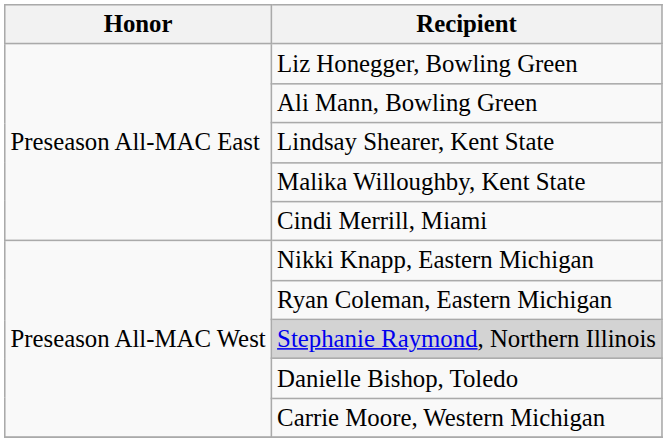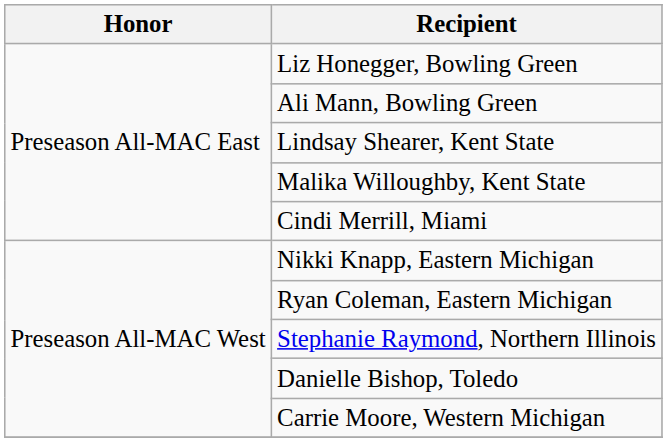(467, 338) lightgrey background -> (467, 338) no background
